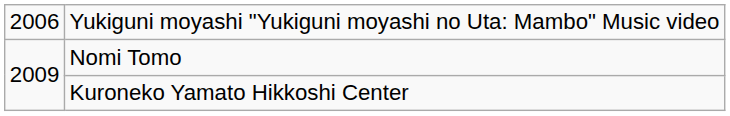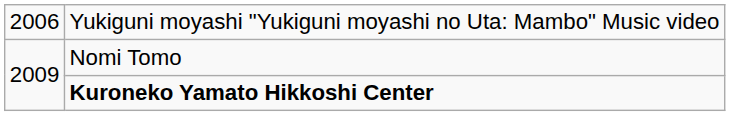(239, 92) normal -> (252, 92) bold
